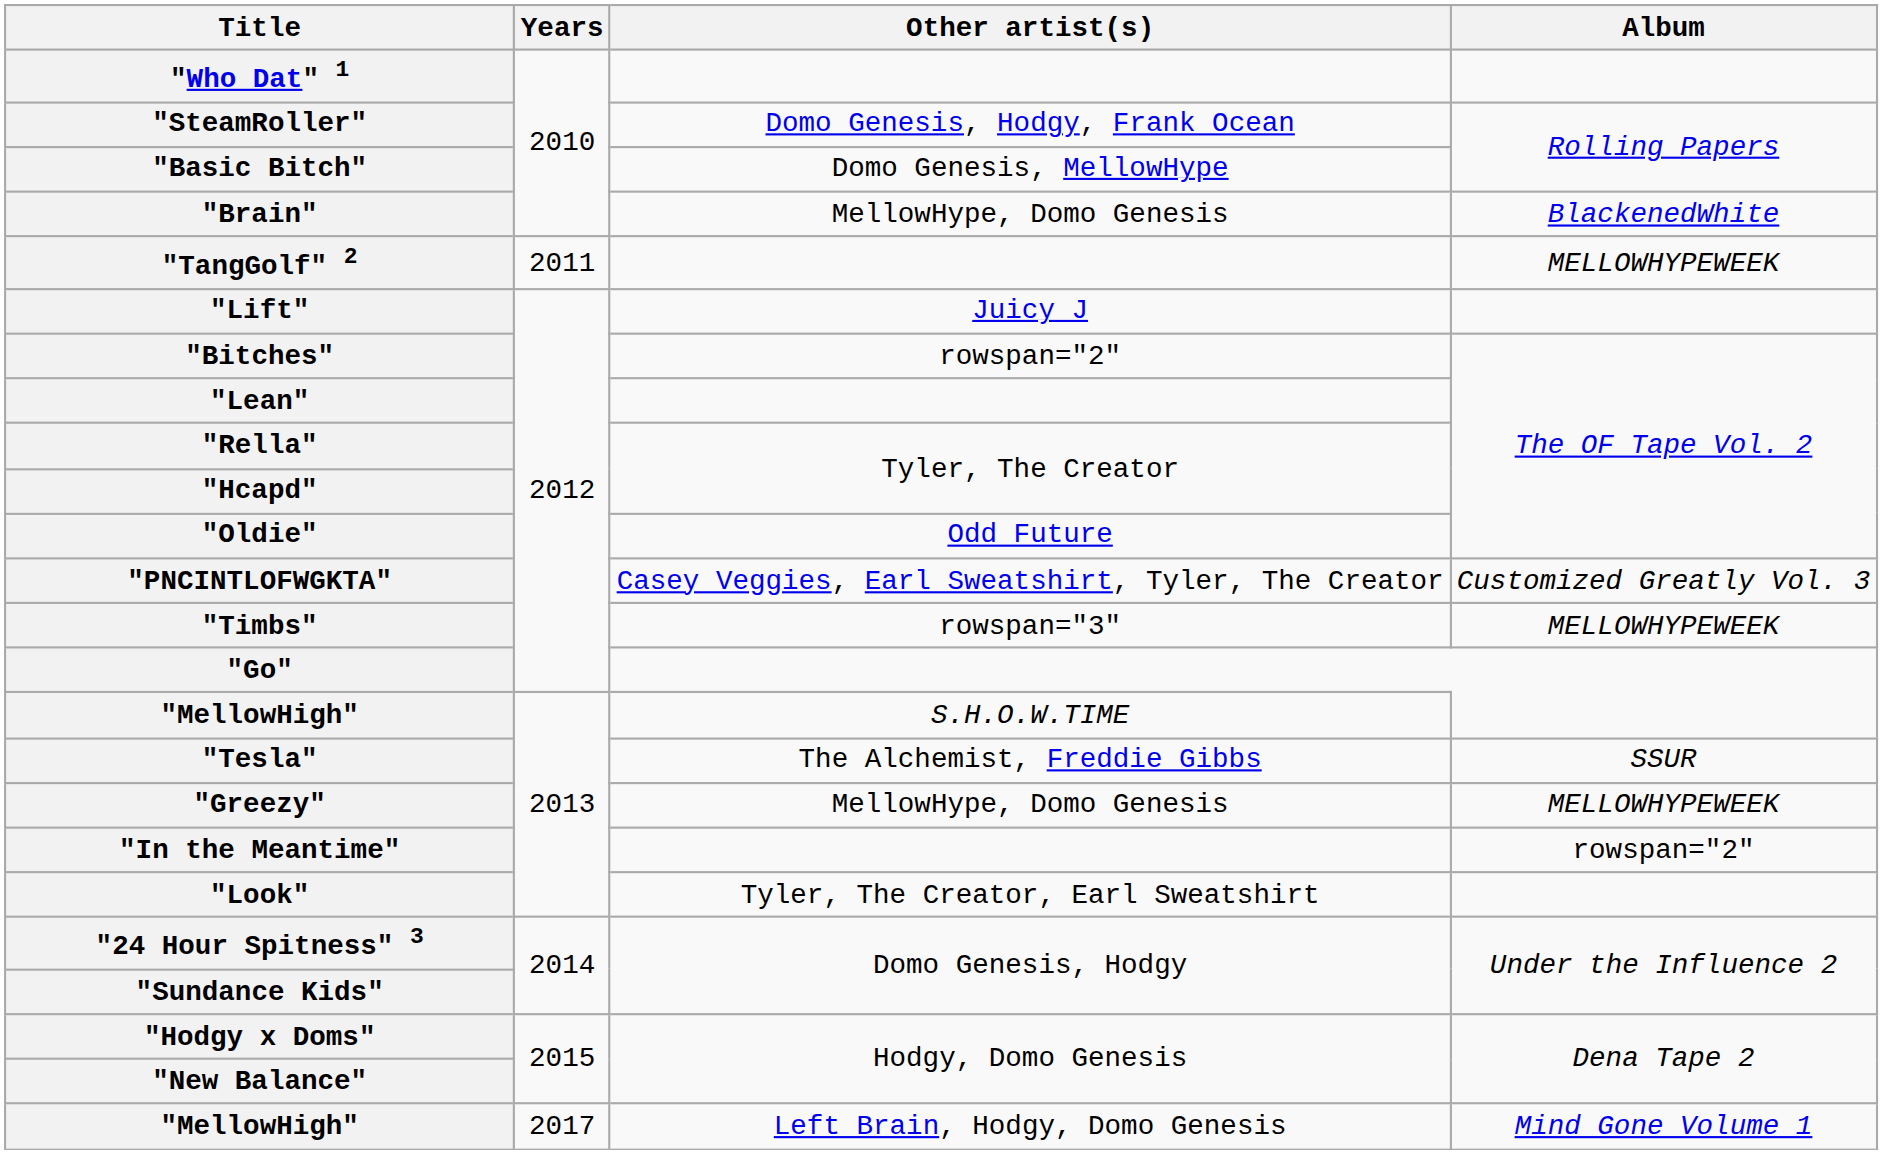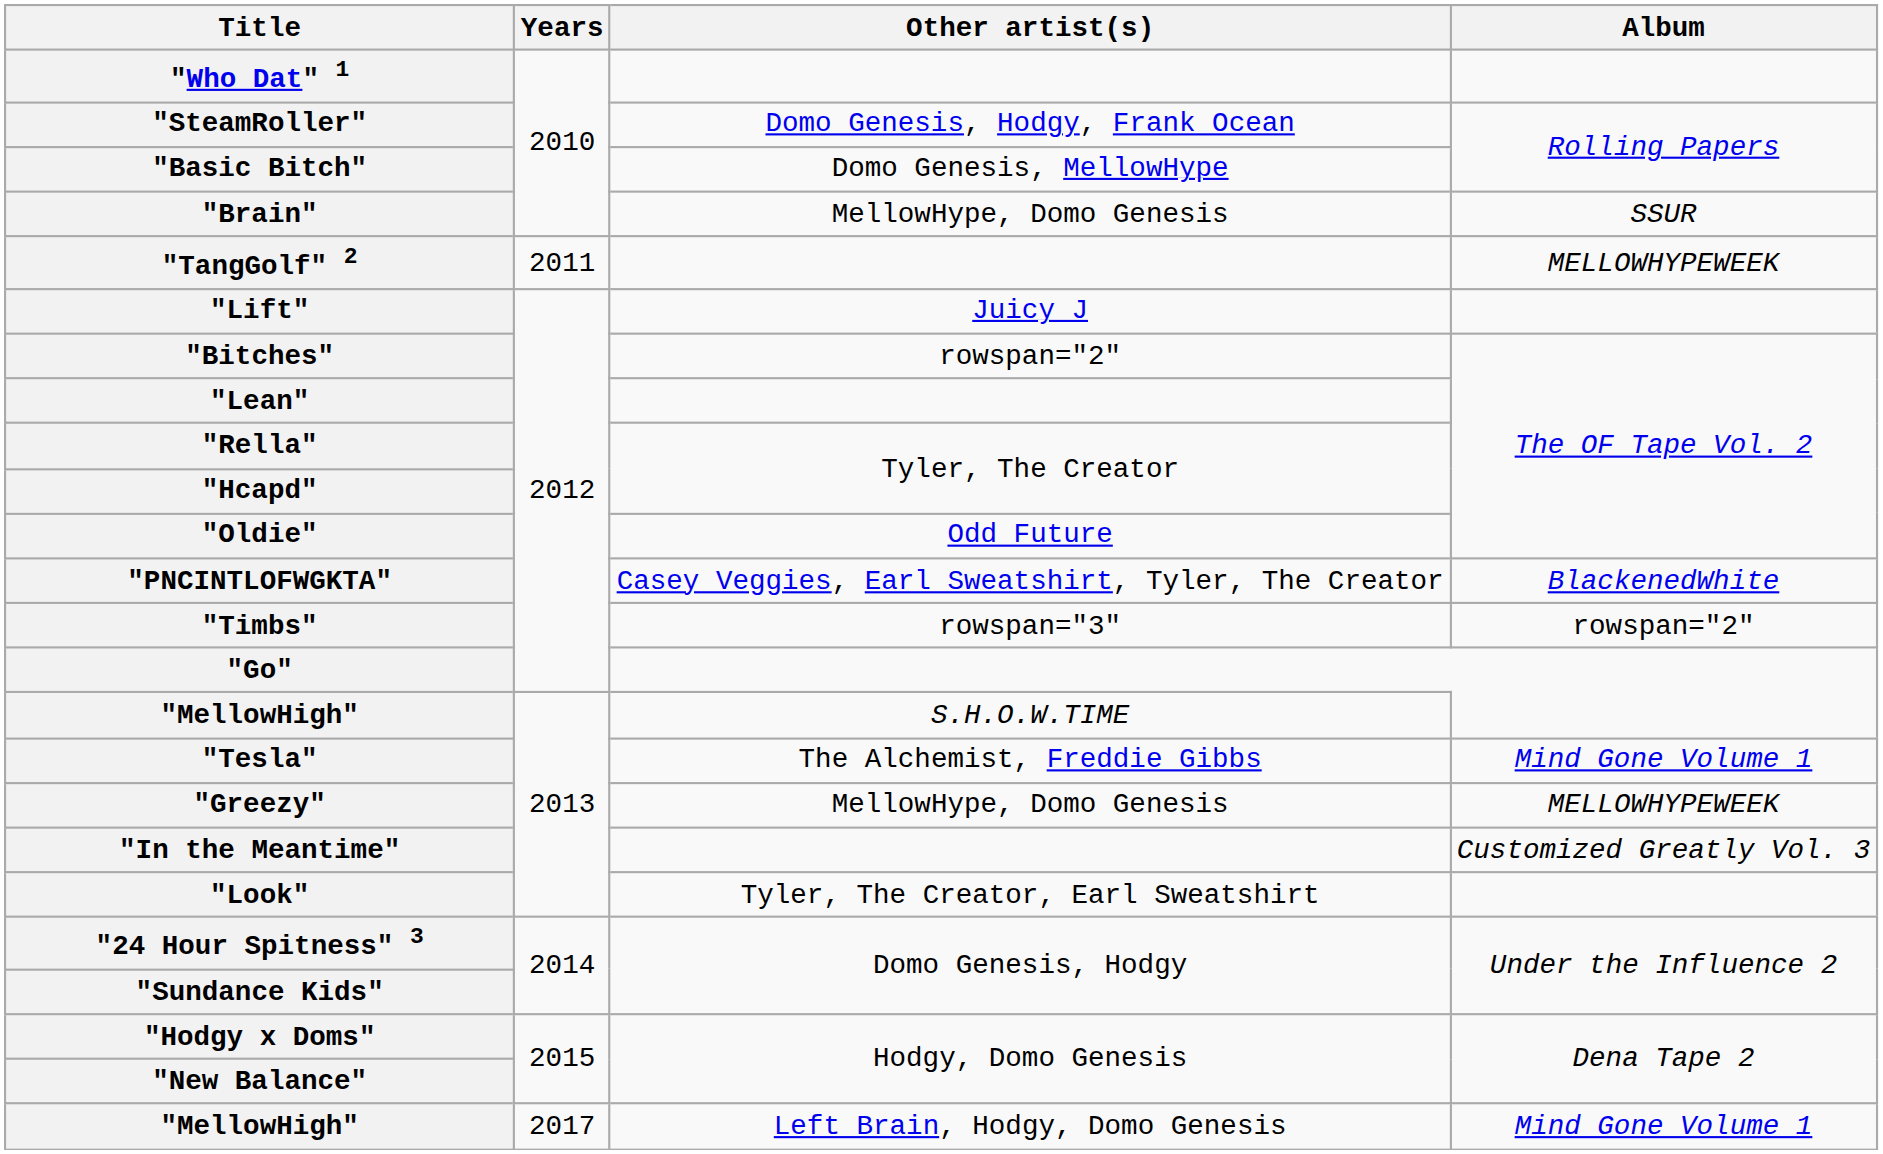(1663, 214) BlackenedWhite -> (1663, 214) SSUR
(1664, 581) Customized Greatly Vol. 3 -> (1663, 581) BlackenedWhite
(1663, 626) MELLOWHYPEWEEK -> (1664, 626) rowspan="2"
(1663, 760) SSUR -> (1663, 760) Mind Gone Volume 1
(1664, 850) rowspan="2" -> (1664, 850) Customized Greatly Vol. 3
